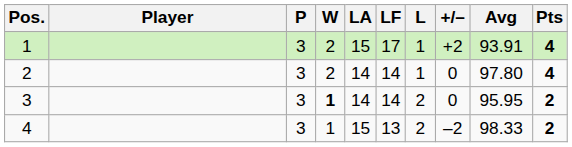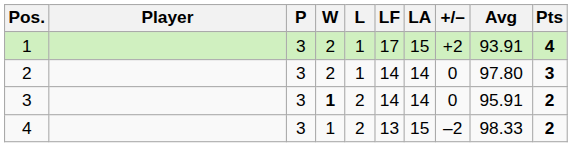columns swapped: (420, 18) <-> (361, 18)
(550, 73) 4 -> (550, 73) 3
(501, 100) 95.95 -> (501, 100) 95.91
